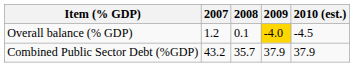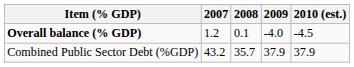(70, 33) normal -> (74, 33) bold
(273, 33) gold background -> (273, 33) no background
